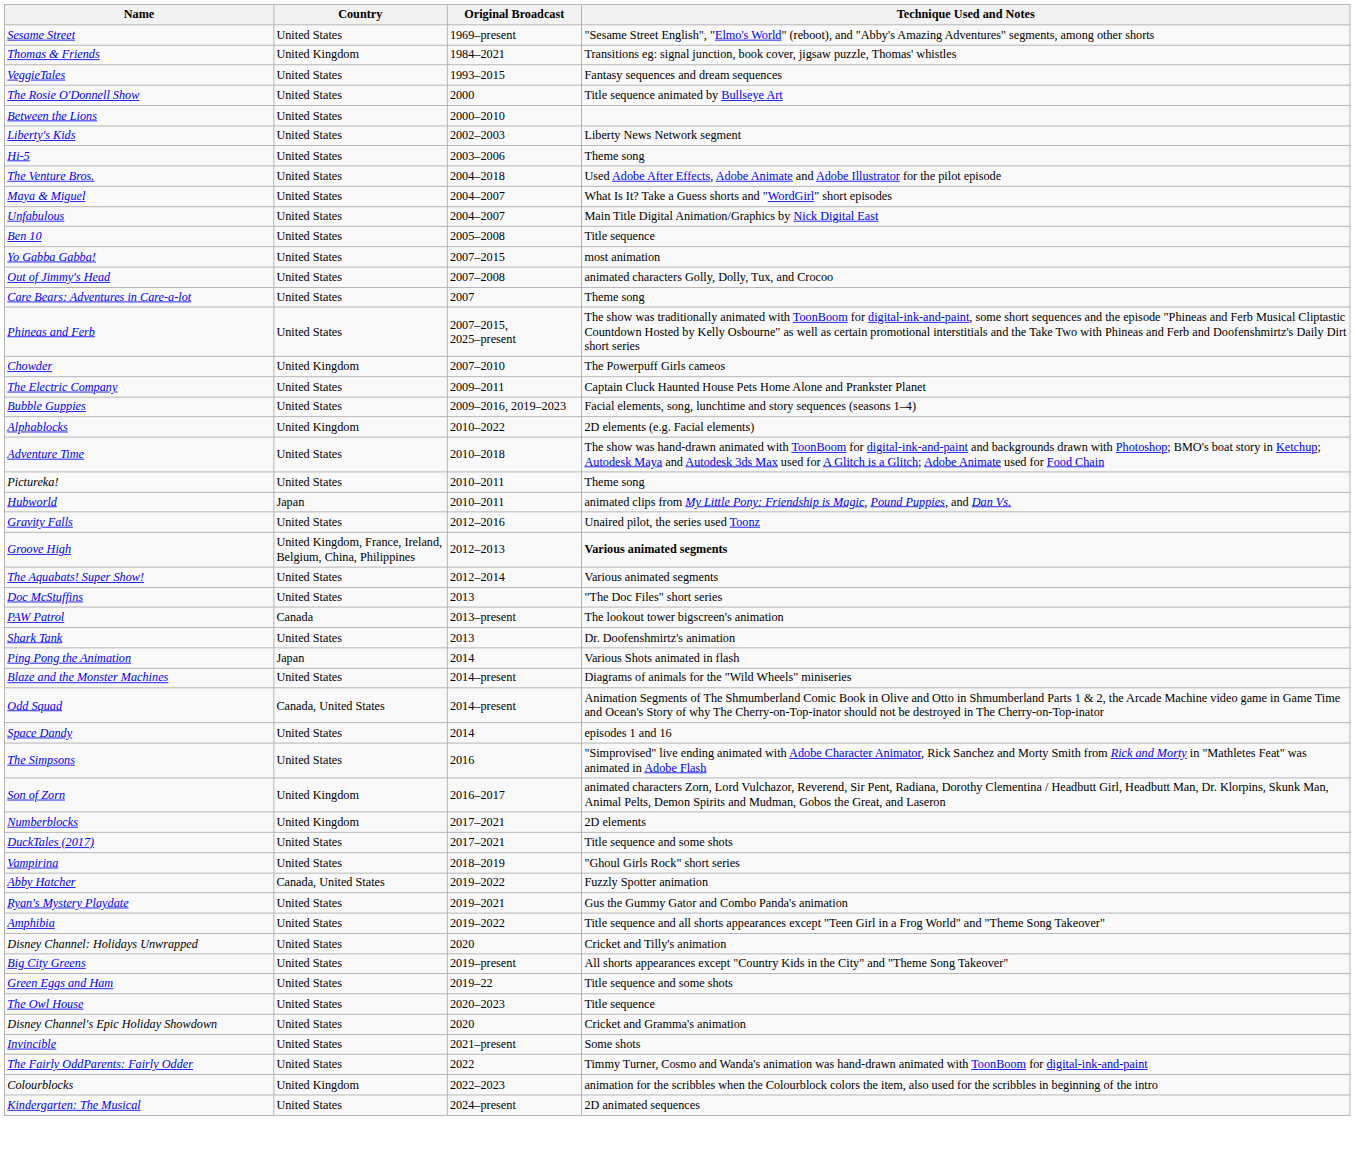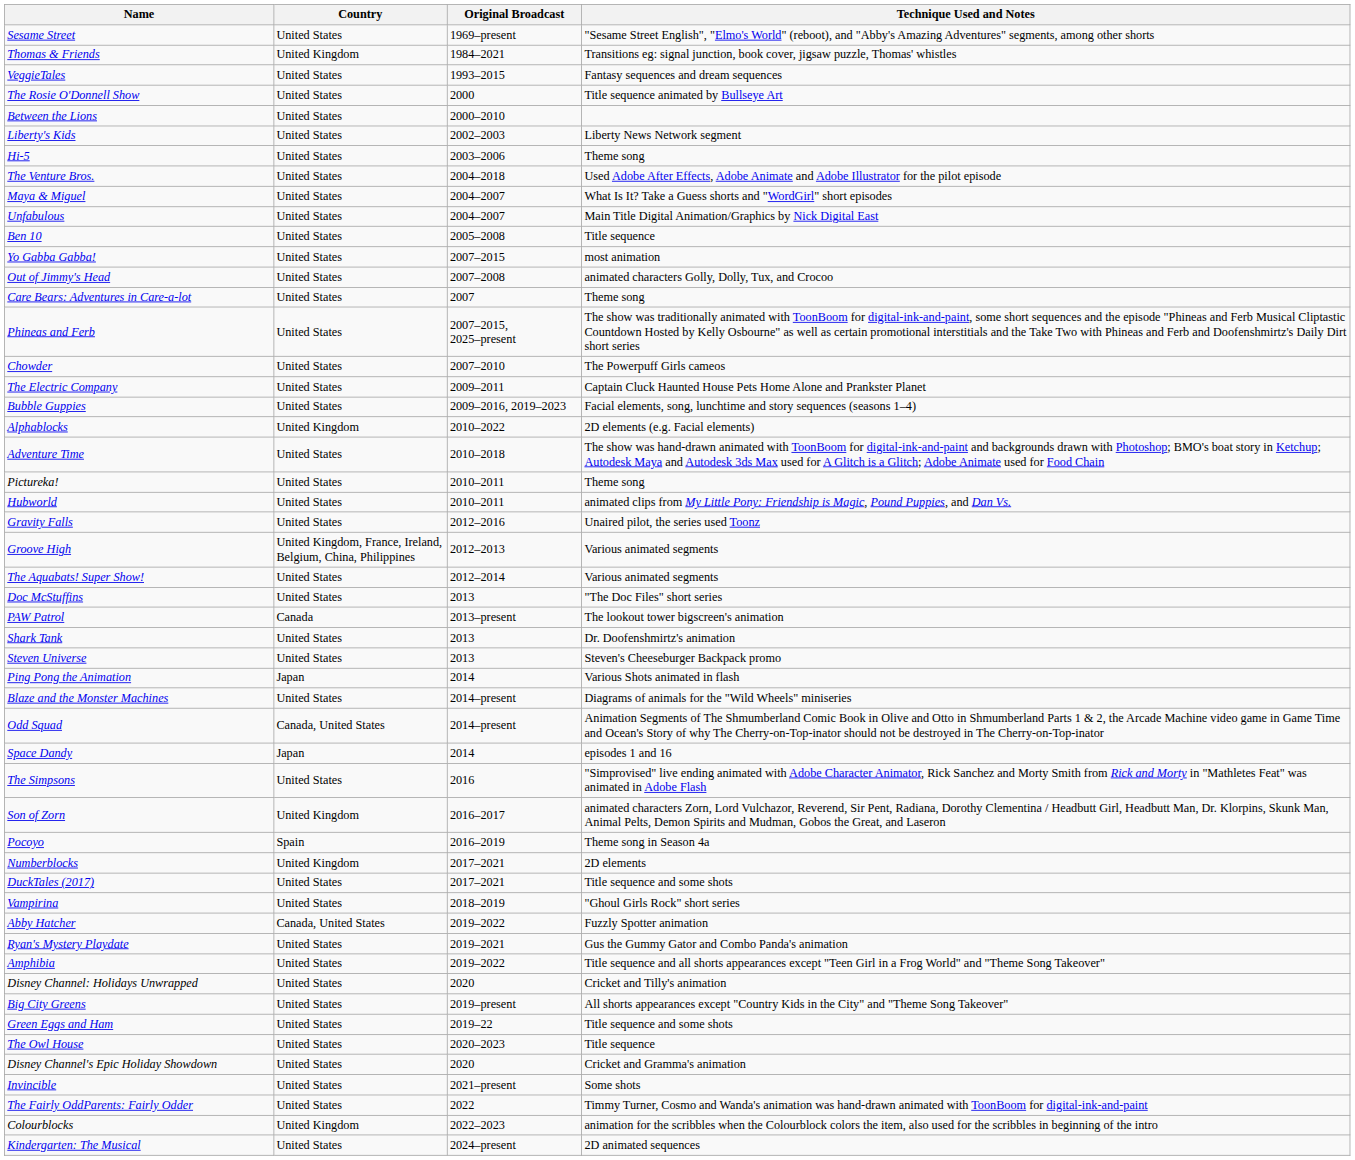(318, 366) United Kingdom -> (309, 366) United States
(290, 502) Japan -> (309, 502) United States
(656, 550) bold -> (651, 550) normal
+ row: (47, 658)
(309, 733) United States -> (290, 753) Japan
+ row: (26, 842)
